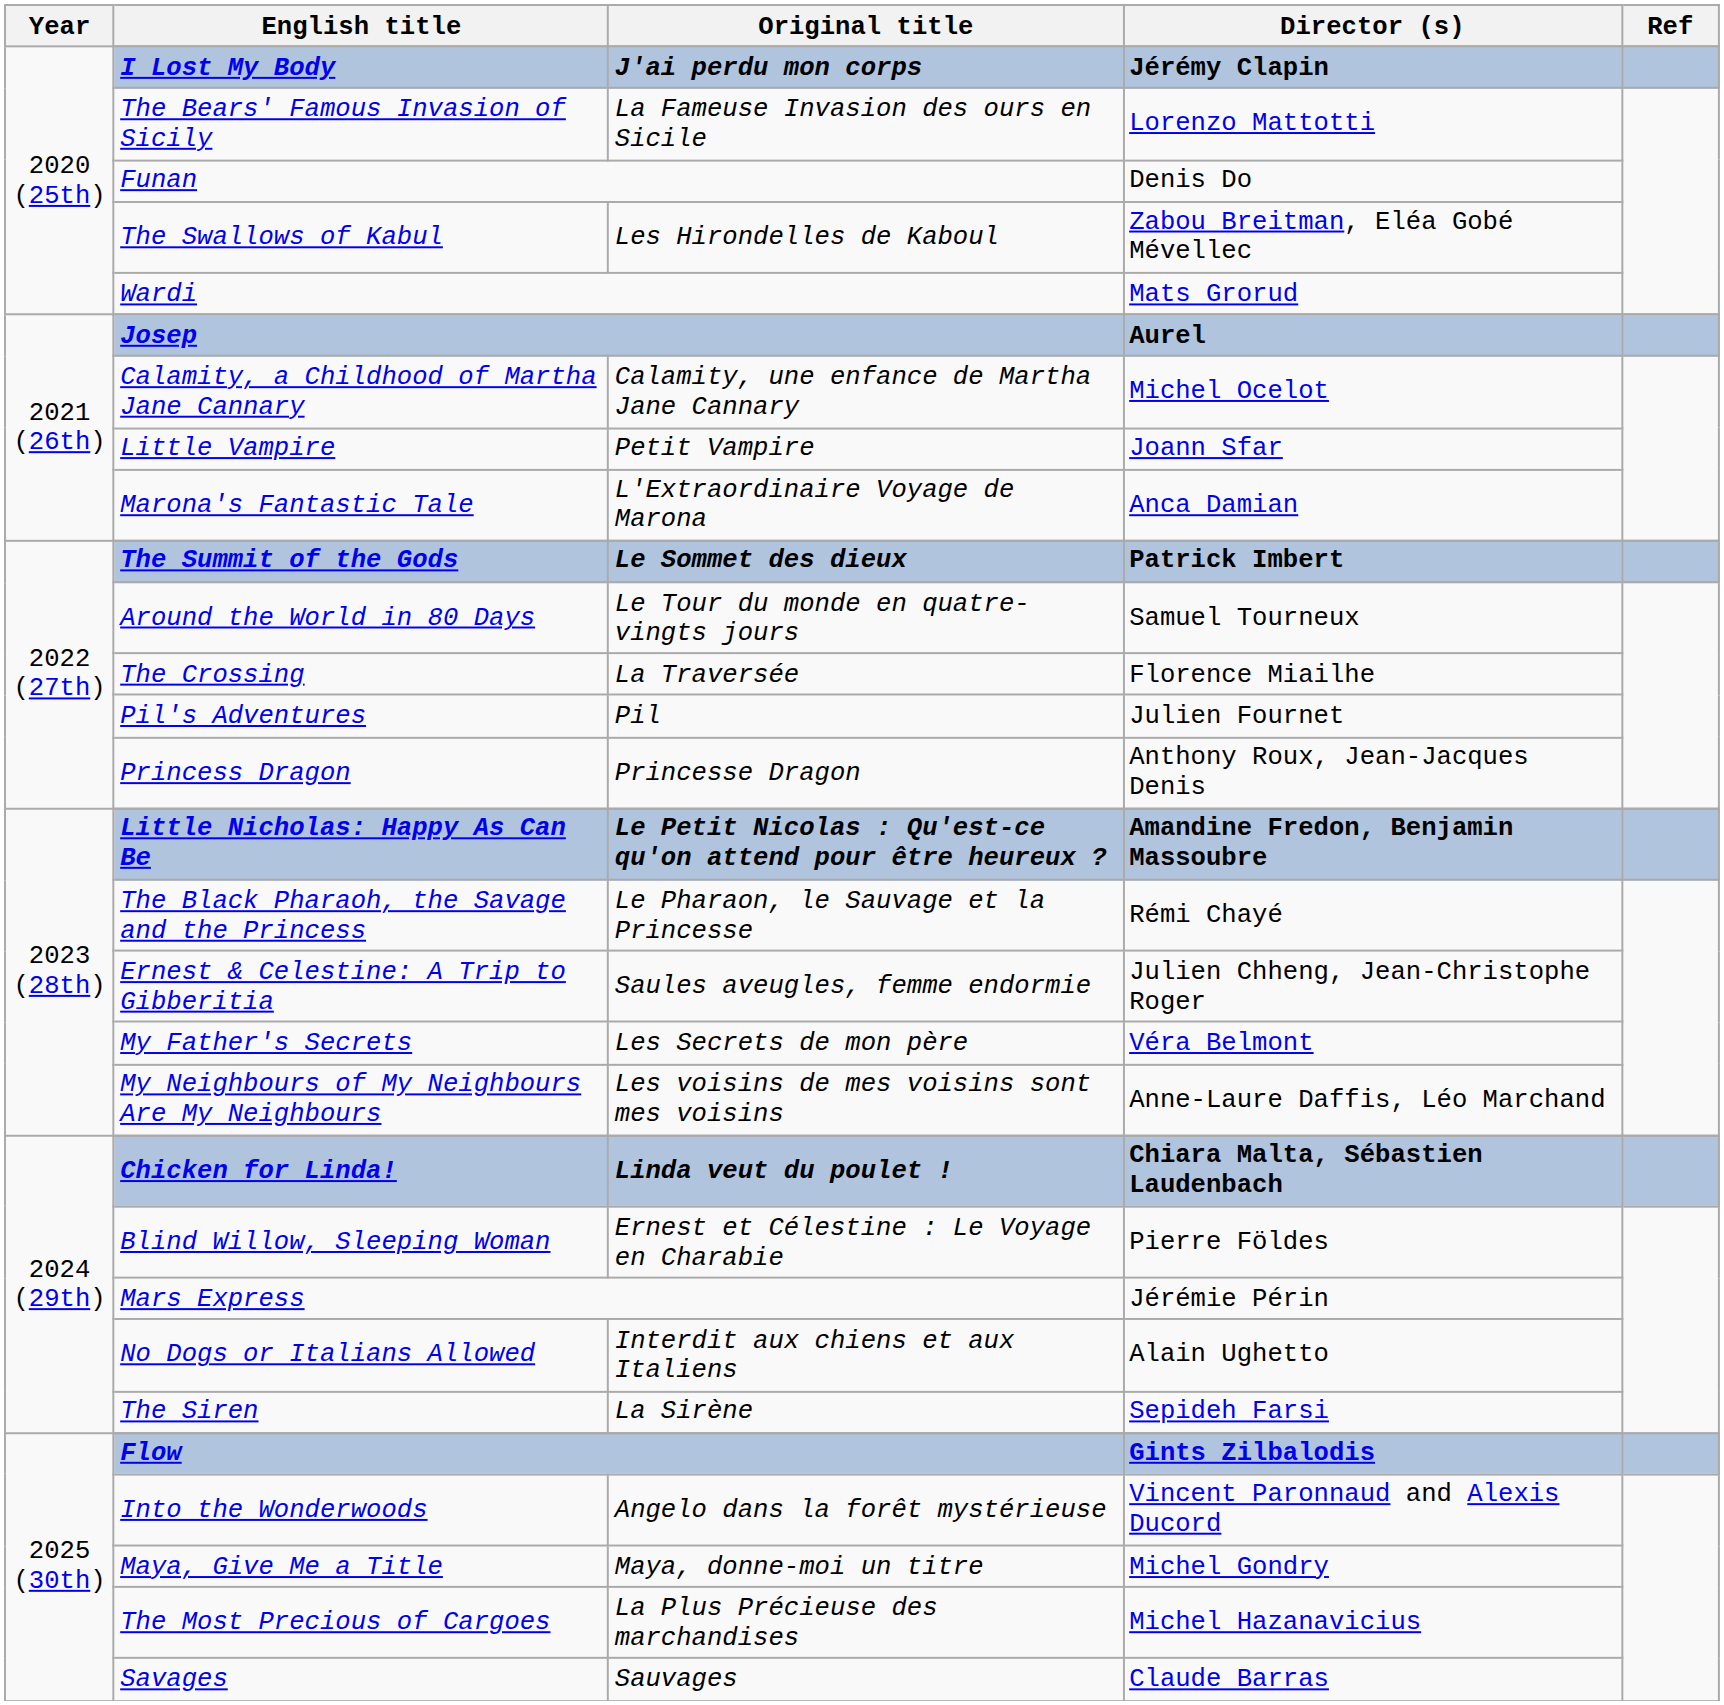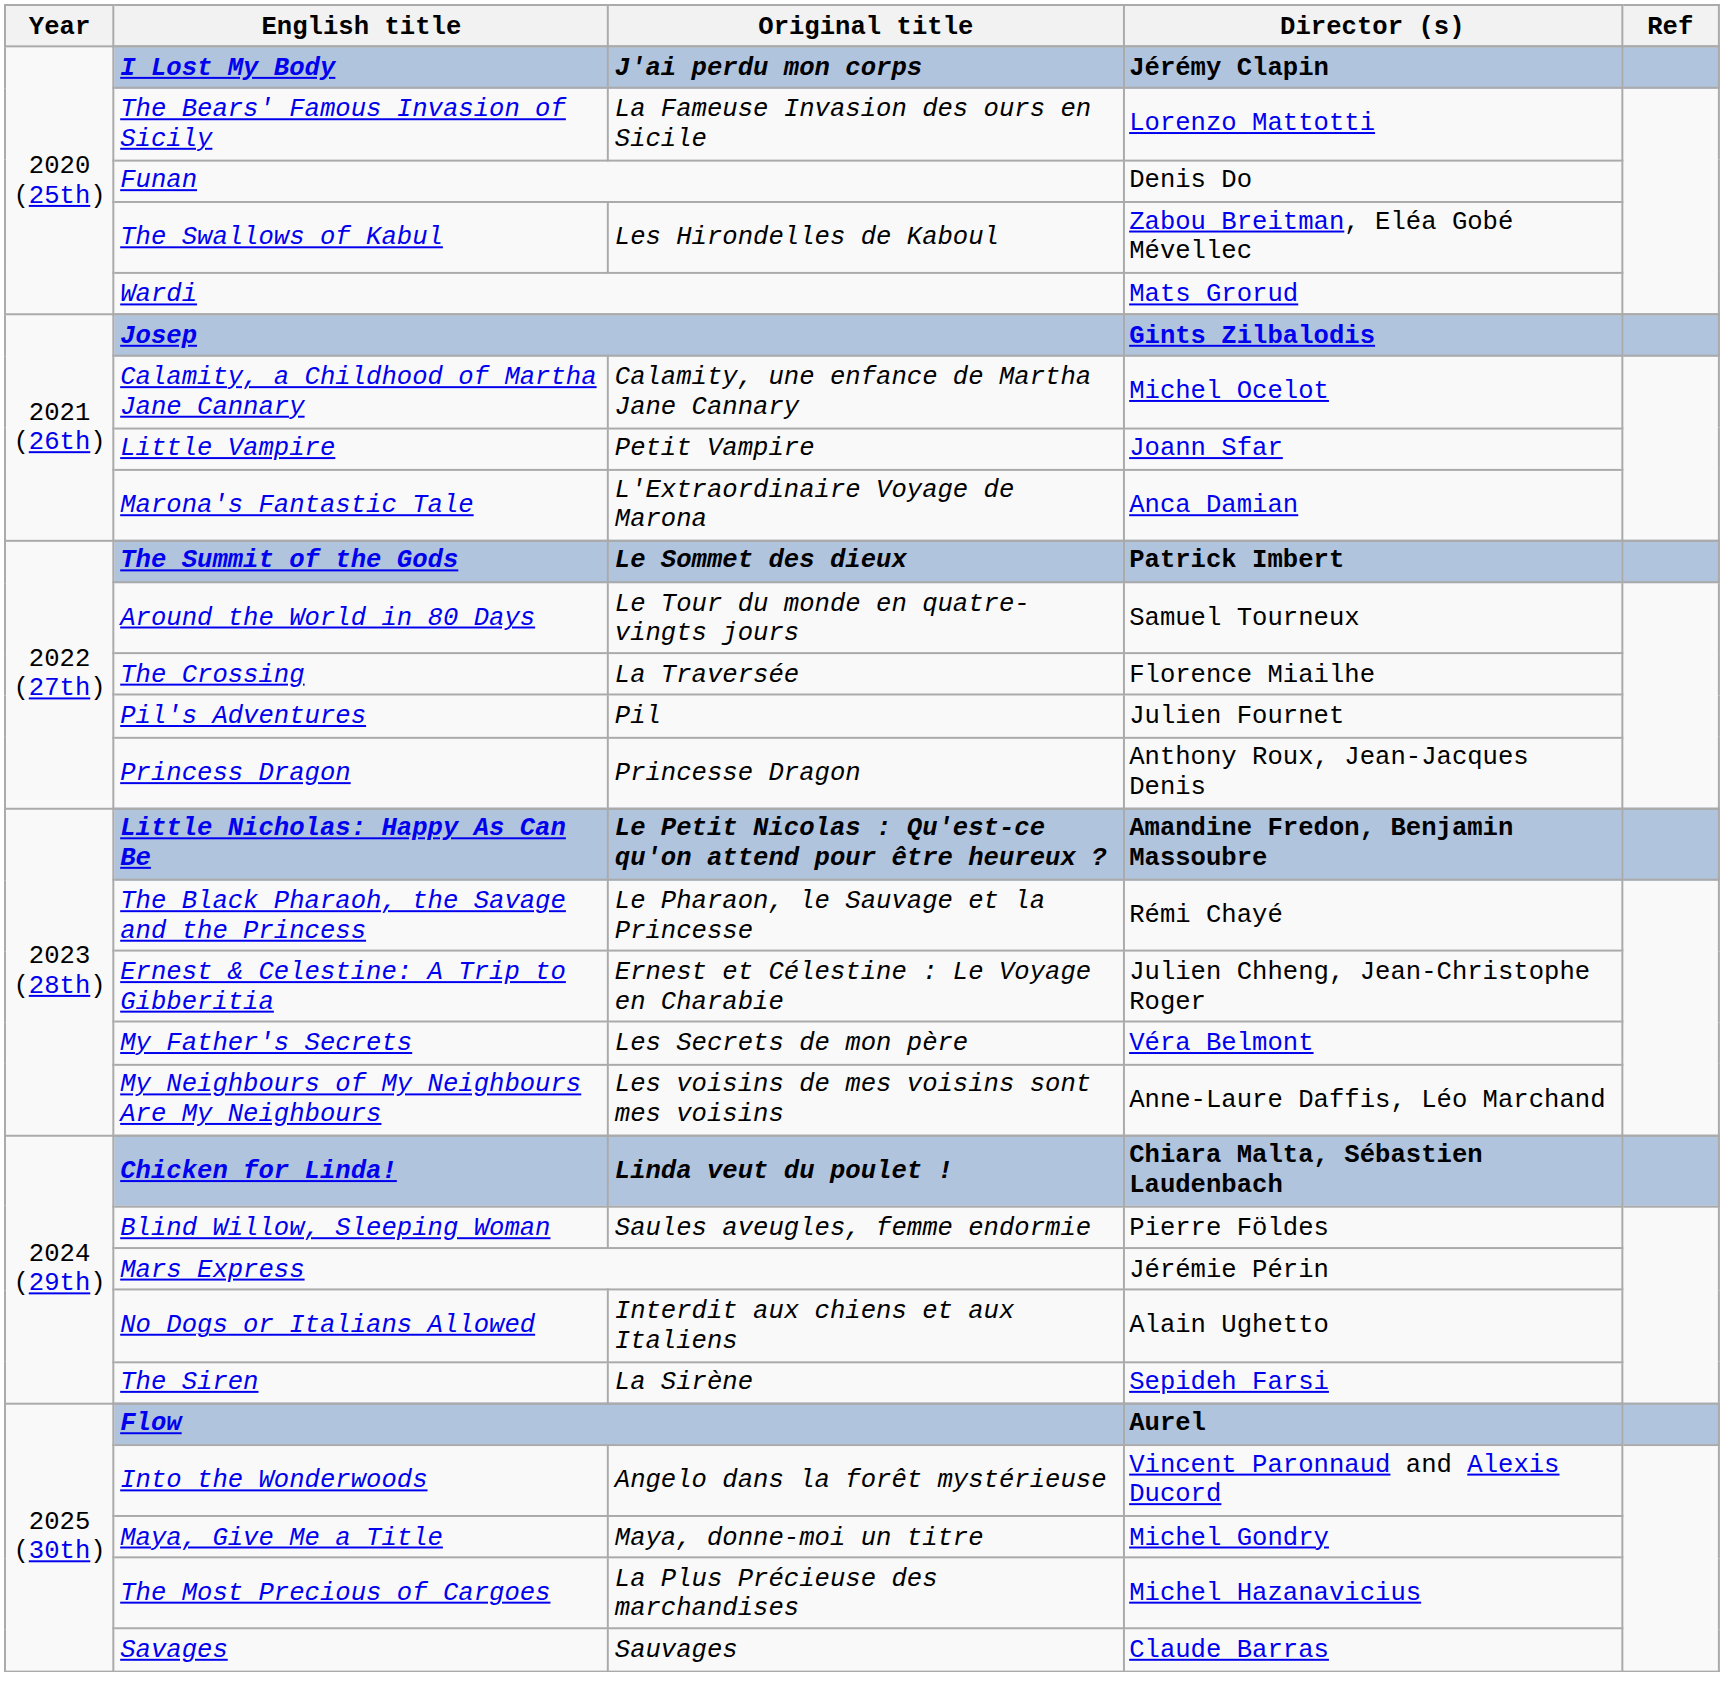(1168, 335) Aurel -> (1252, 335) Gints Zilbalodis
(853, 987) Saules aveugles, femme endormie -> (853, 987) Ernest et Célestine : Le Voyage en Charabie
(853, 1242) Ernest et Célestine : Le Voyage en Charabie -> (853, 1227) Saules aveugles, femme endormie
(1252, 1453) Gints Zilbalodis -> (1168, 1424) Aurel
